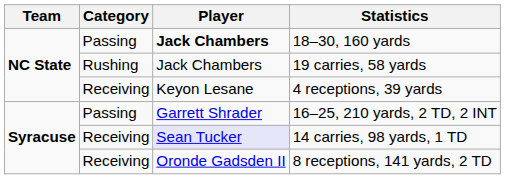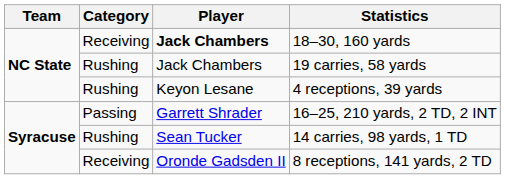(110, 40) Passing -> (116, 40) Receiving
(116, 89) Receiving -> (110, 89) Rushing
(116, 137) Receiving -> (110, 137) Rushing
(199, 137) lavender background -> (199, 137) no background
